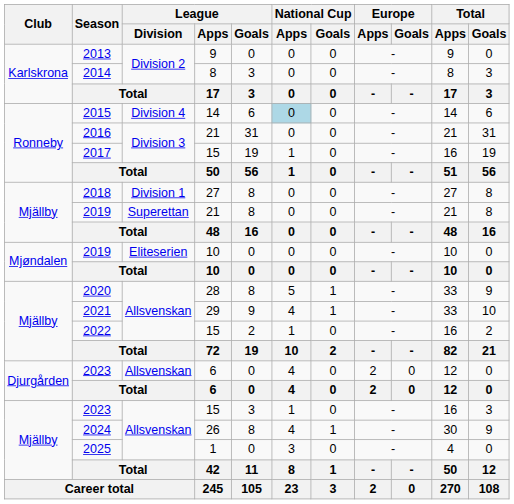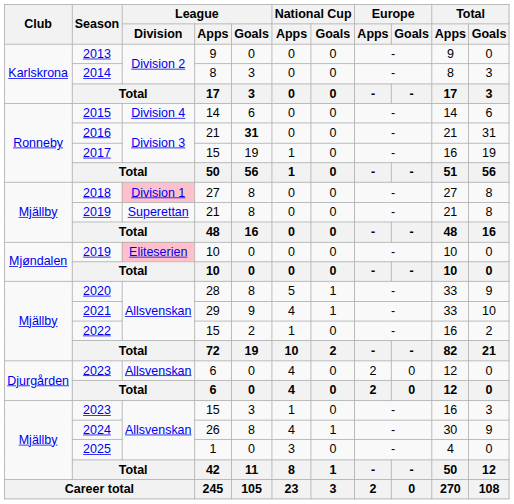(292, 113) lightblue background -> (292, 113) no background
(252, 133) normal -> (252, 133) bold
(158, 192) no background -> (158, 192) pink background
(158, 251) no background -> (158, 251) pink background
